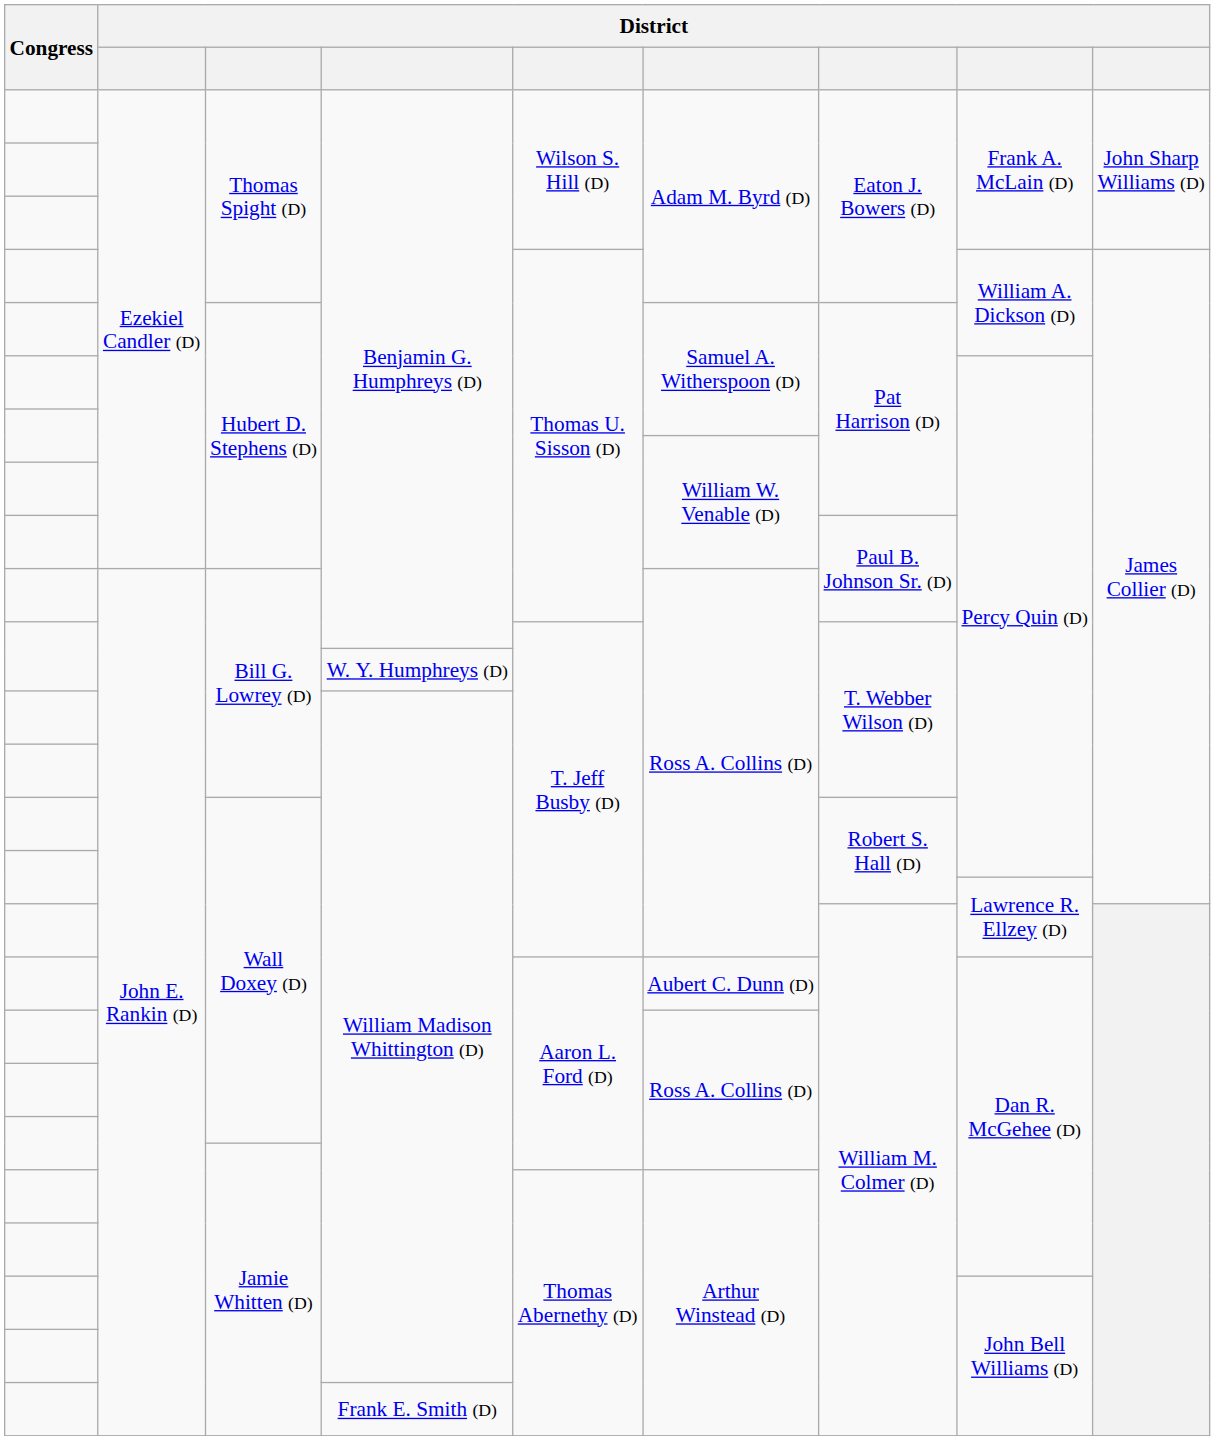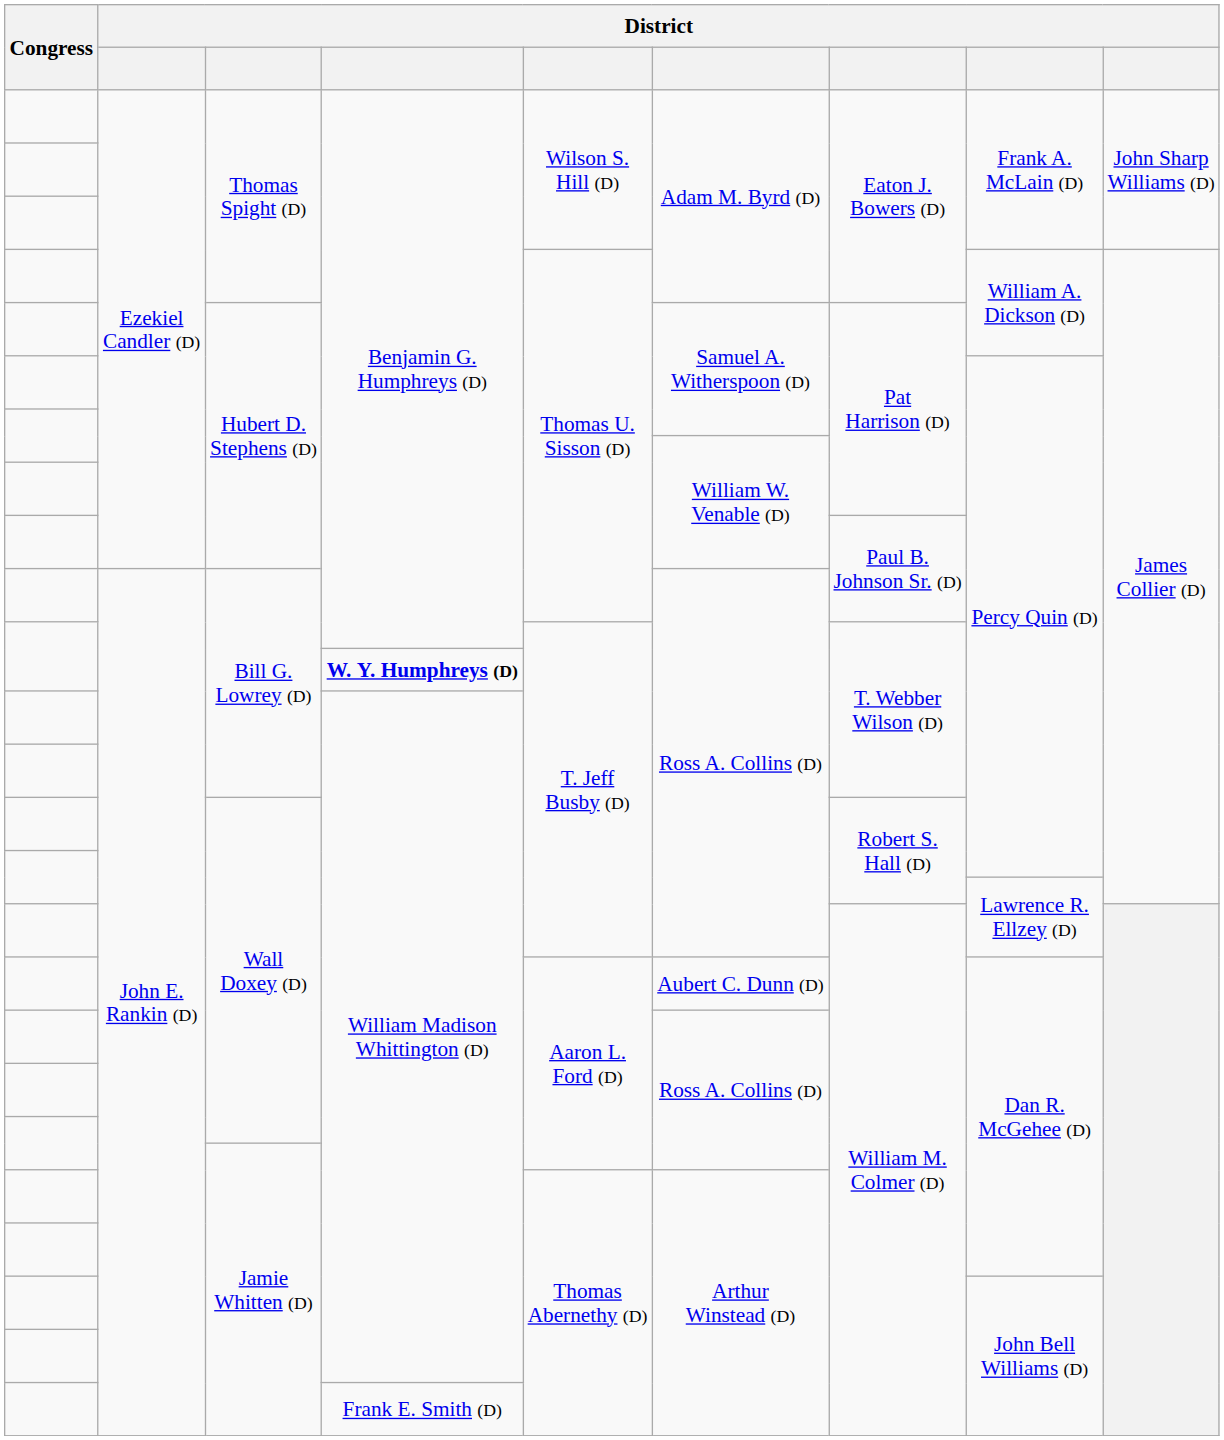(417, 669) normal -> (422, 669) bold
